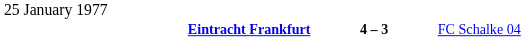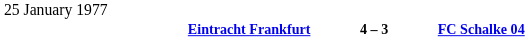(479, 29) normal -> (481, 29) bold
